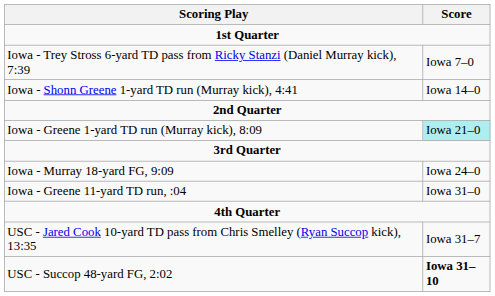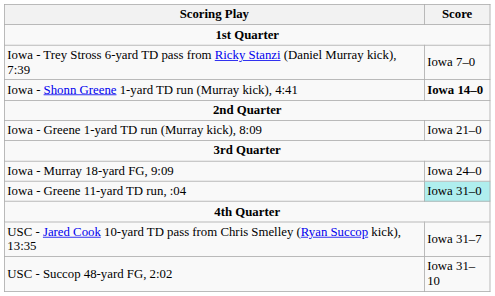(453, 89) normal -> (455, 89) bold
(453, 130) paleturquoise background -> (454, 130) no background
(453, 191) no background -> (454, 191) paleturquoise background
(451, 273) bold -> (451, 273) normal
